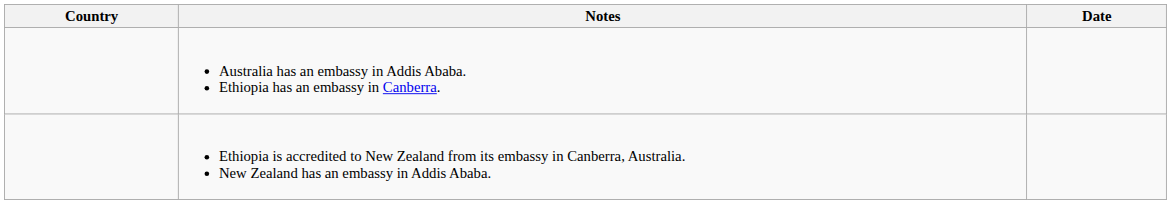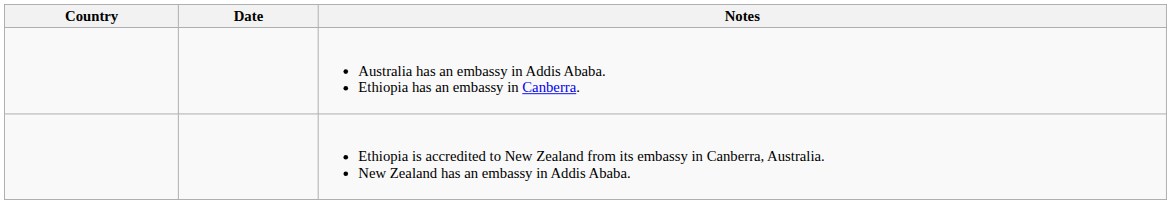columns swapped: (1097, 16) <-> (603, 16)
